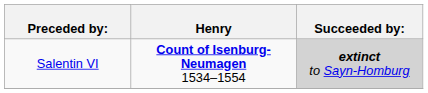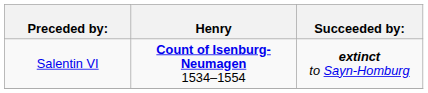(360, 63) lightgrey background -> (360, 63) no background
